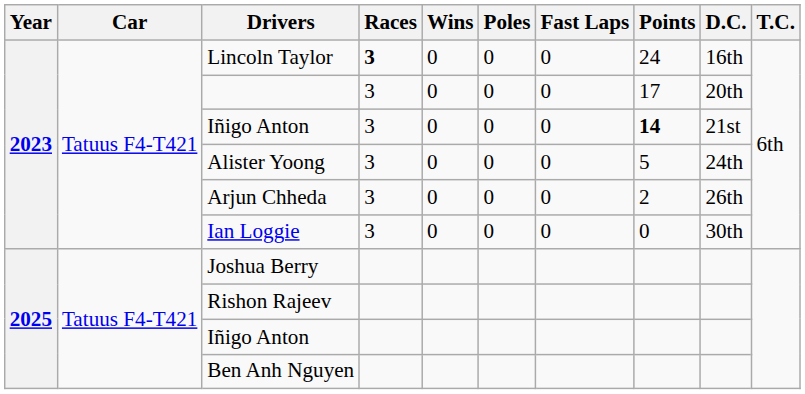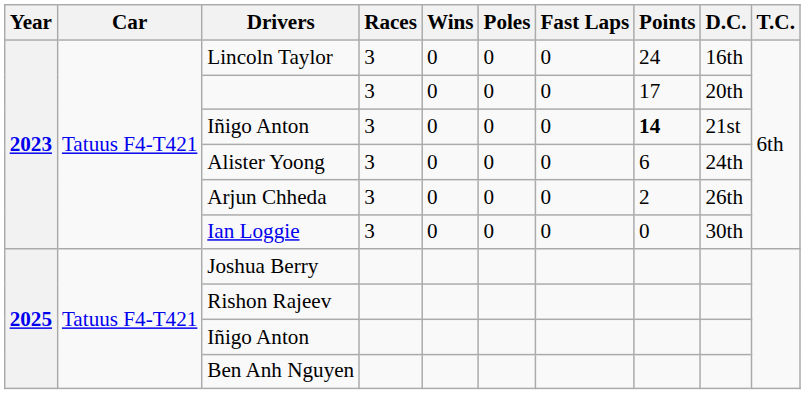(369, 57) bold -> (369, 57) normal
(644, 161) 5 -> (644, 161) 6
